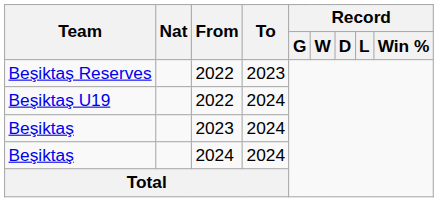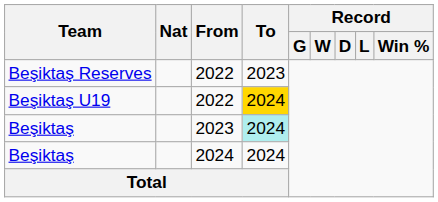(266, 100) no background -> (266, 100) gold background
(266, 127) no background -> (266, 127) paleturquoise background
